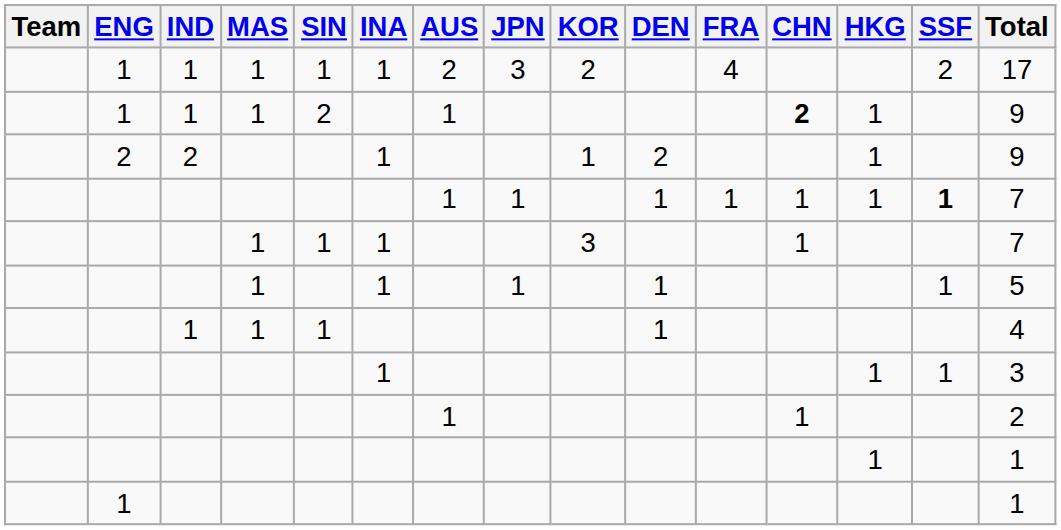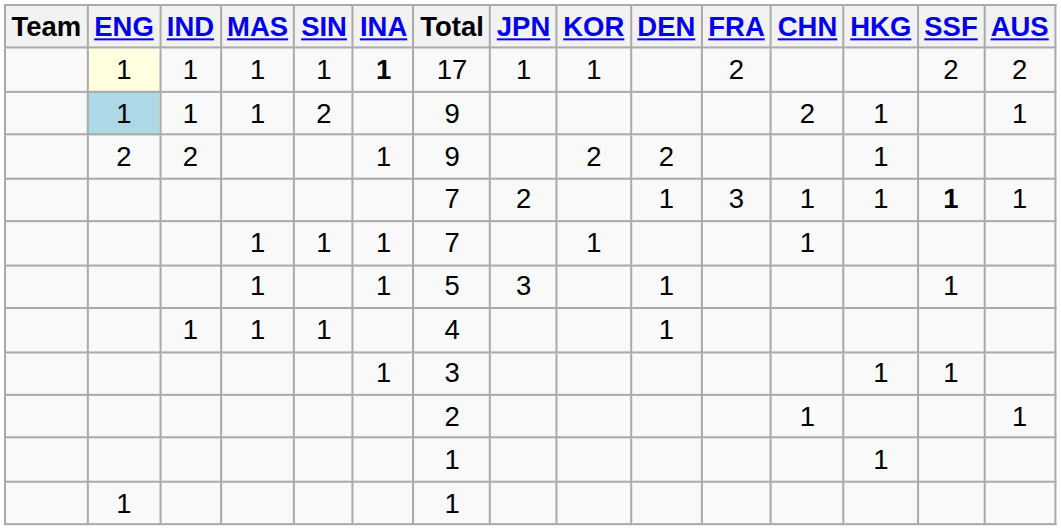columns swapped: (449, 26) <-> (1017, 26)
(124, 70) no background -> (124, 70) lightyellow background
(384, 70) normal -> (384, 70) bold
(518, 70) 3 -> (524, 70) 1
(588, 70) 2 -> (594, 70) 1
(731, 70) 4 -> (737, 70) 2
(124, 113) no background -> (124, 113) lightblue background
(802, 113) bold -> (807, 113) normal
(588, 156) 1 -> (594, 156) 2
(518, 199) 1 -> (524, 199) 2
(731, 199) 1 -> (737, 199) 3
(588, 243) 3 -> (594, 243) 1
(518, 286) 1 -> (524, 286) 3
